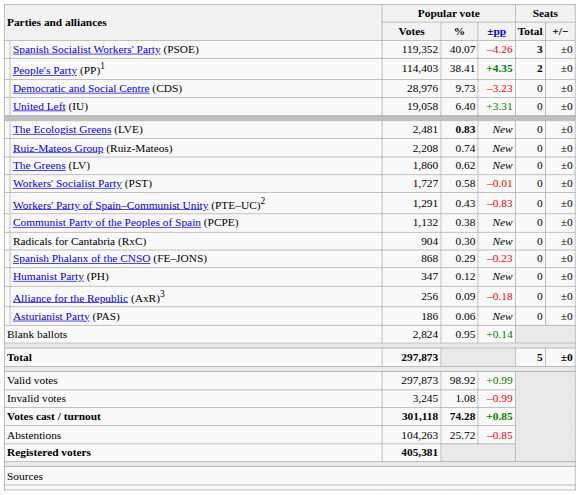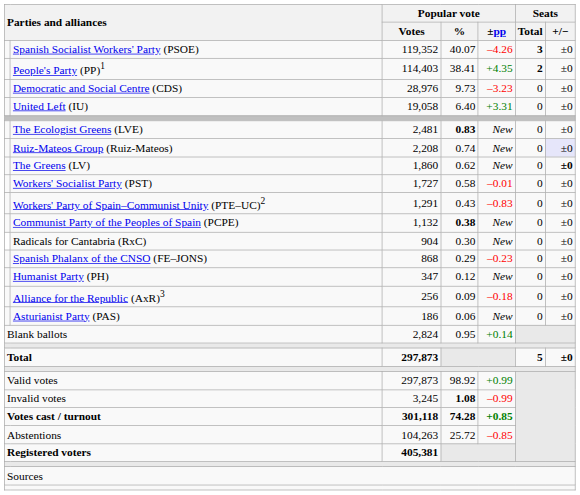(499, 69) bold -> (499, 69) normal
(567, 147) no background -> (567, 147) lavender background
(567, 165) normal -> (567, 165) bold
(465, 223) normal -> (465, 223) bold
(465, 398) normal -> (465, 398) bold
